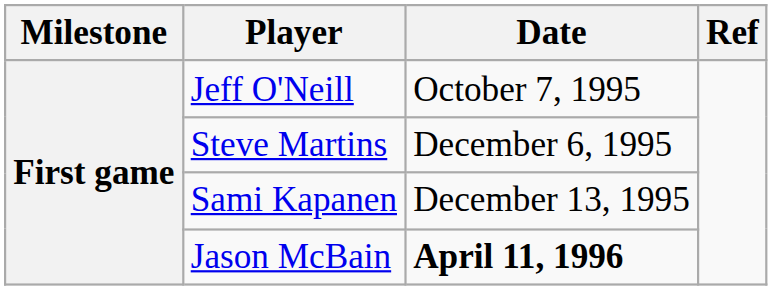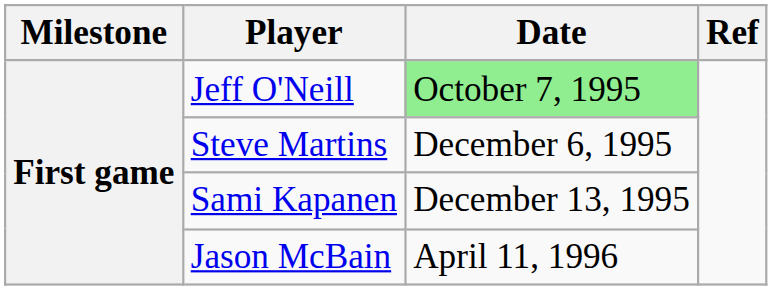(527, 88) no background -> (527, 88) lightgreen background
(518, 255) bold -> (516, 255) normal
